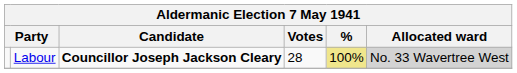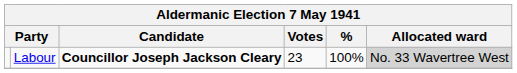(295, 57) 28 -> (295, 57) 23
(347, 57) khaki background -> (347, 57) no background
